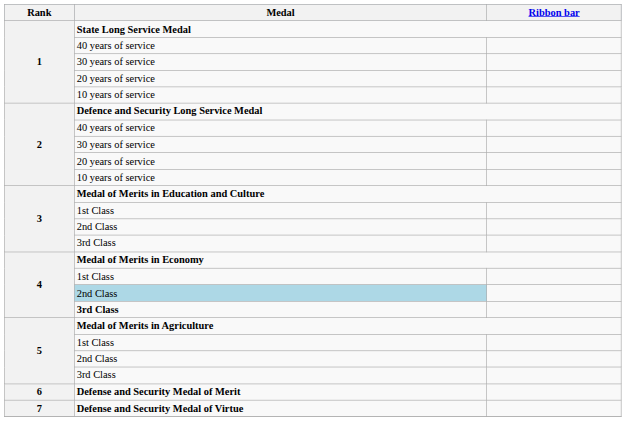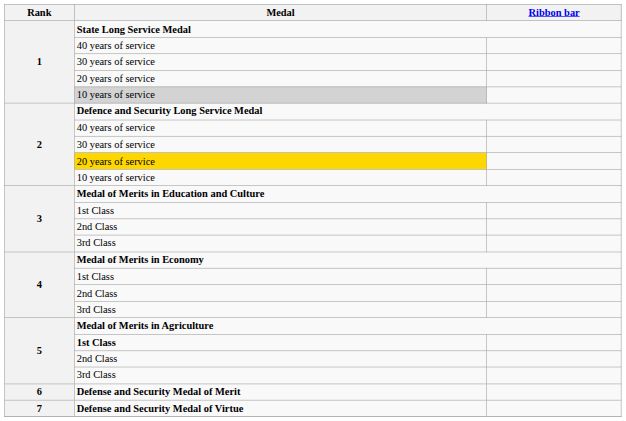(116, 95) no background -> (116, 95) lightgrey background
(116, 161) no background -> (116, 161) gold background
(97, 293) lightblue background -> (97, 293) no background
(98, 309) bold -> (96, 309) normal
(95, 342) normal -> (96, 342) bold
